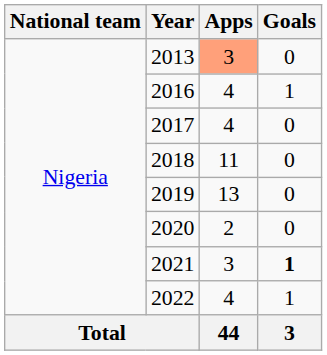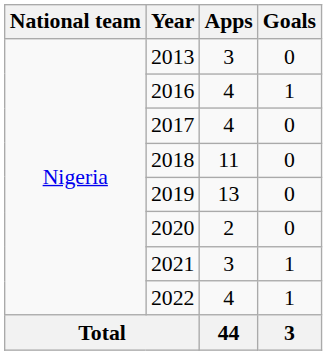(229, 56) lightsalmon background -> (229, 56) no background
(289, 263) bold -> (289, 263) normal
